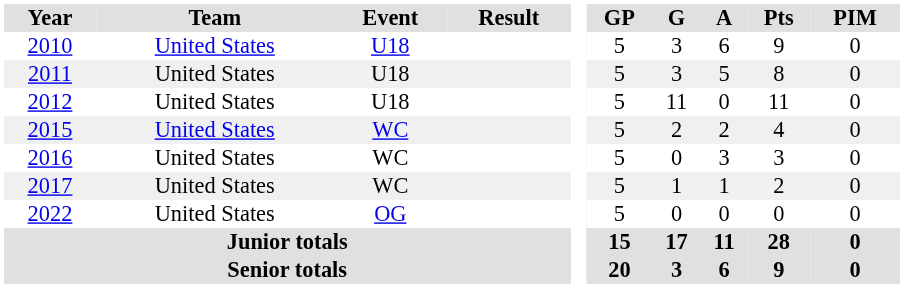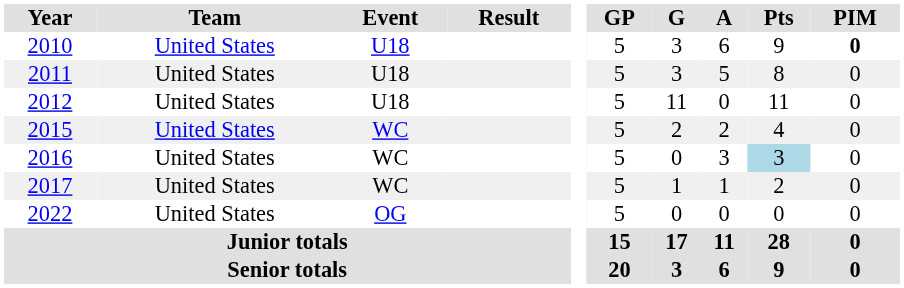(855, 45) normal -> (855, 45) bold
(779, 157) no background -> (779, 157) lightblue background
